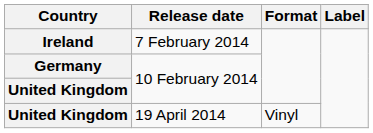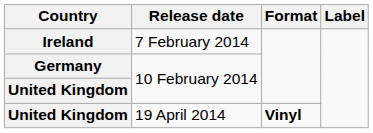(281, 115) normal -> (283, 115) bold
